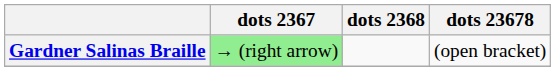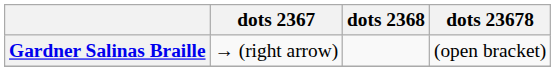(276, 50) lightgreen background -> (276, 50) no background
